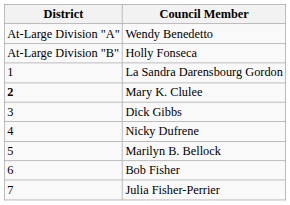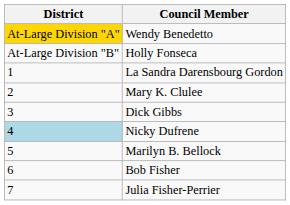(63, 33) no background -> (63, 33) gold background
(10, 92) bold -> (10, 92) normal
(10, 131) no background -> (10, 131) lightblue background
